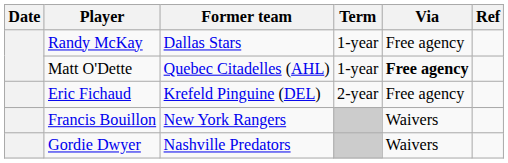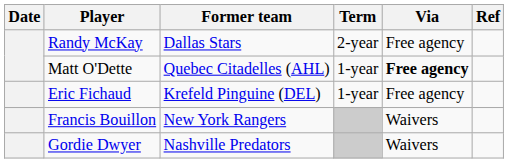(358, 42) 1-year -> (358, 42) 2-year
(358, 94) 2-year -> (358, 94) 1-year
